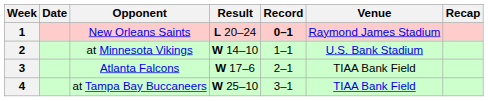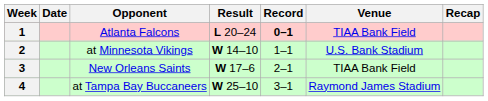(140, 31) New Orleans Saints -> (140, 31) Atlanta Falcons
(374, 31) Raymond James Stadium -> (374, 31) TIAA Bank Field
(140, 68) Atlanta Falcons -> (140, 68) New Orleans Saints
(374, 86) TIAA Bank Field -> (374, 86) Raymond James Stadium
